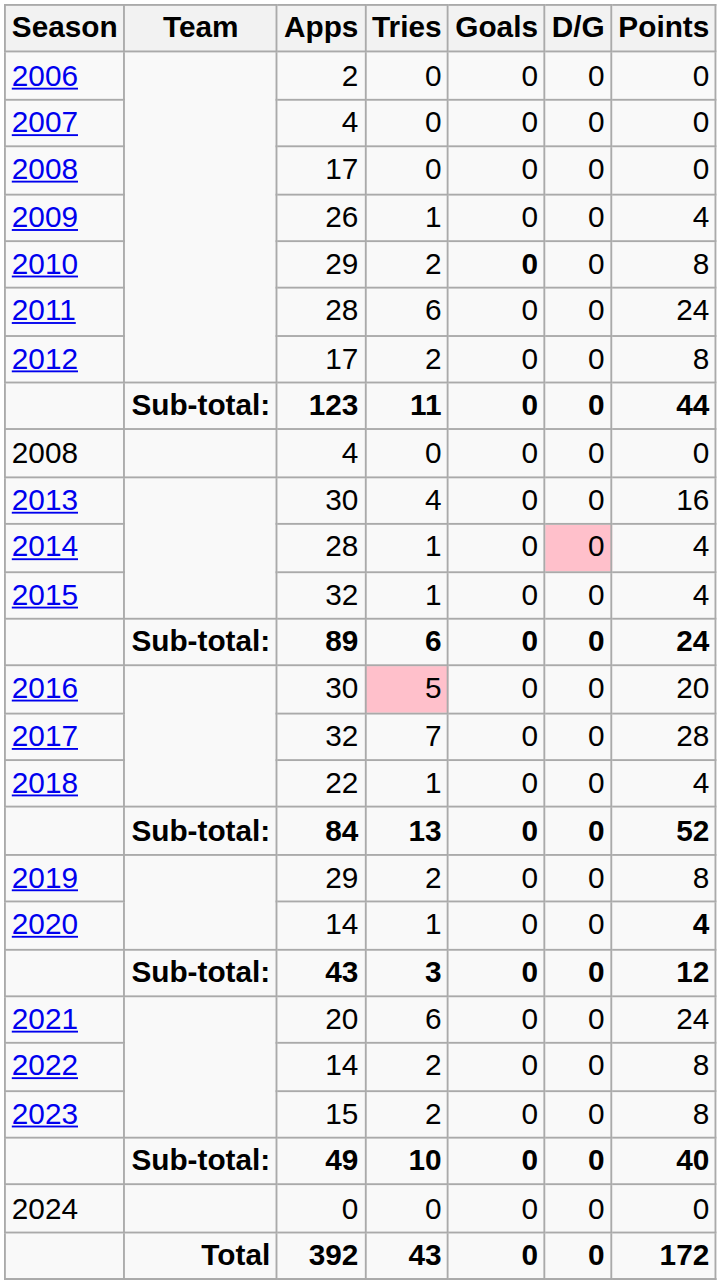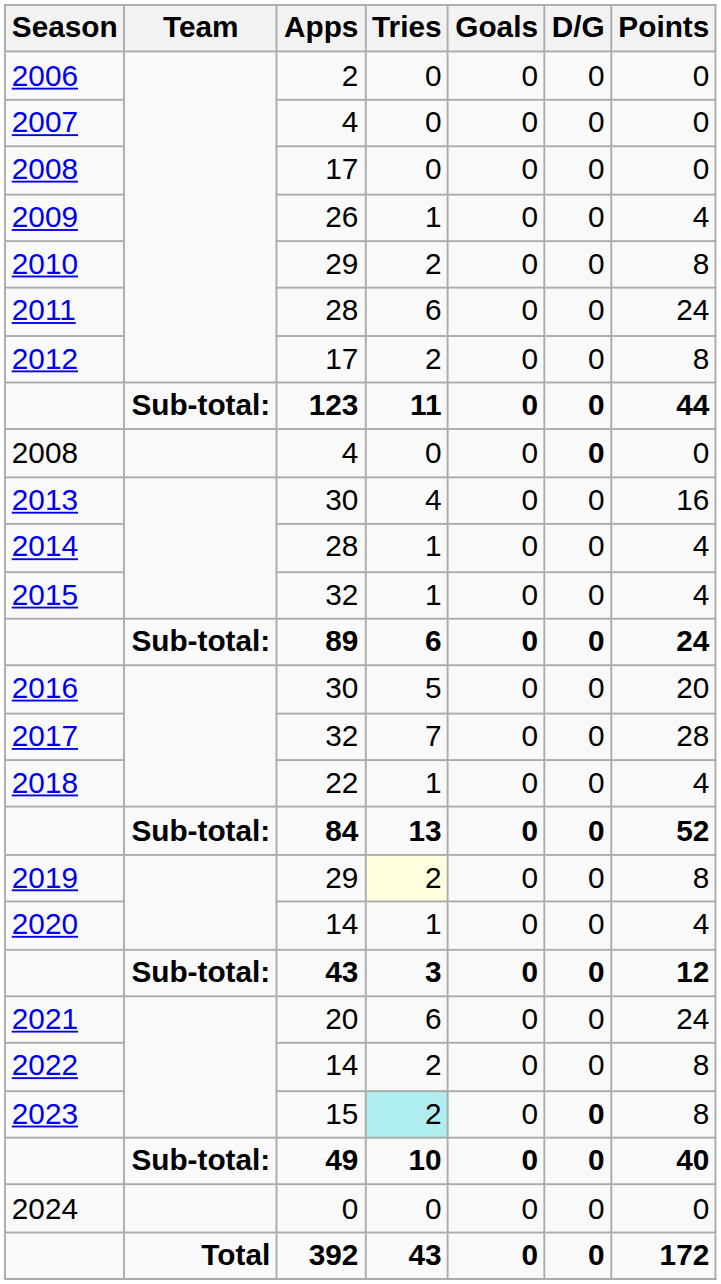(530, 264) bold -> (530, 264) normal
(596, 452) normal -> (596, 452) bold
(596, 547) pink background -> (596, 547) no background
(433, 688) pink background -> (433, 688) no background
(433, 877) no background -> (433, 877) lightyellow background
(701, 924) bold -> (701, 924) normal
(433, 1113) no background -> (433, 1113) paleturquoise background
(596, 1113) normal -> (596, 1113) bold
